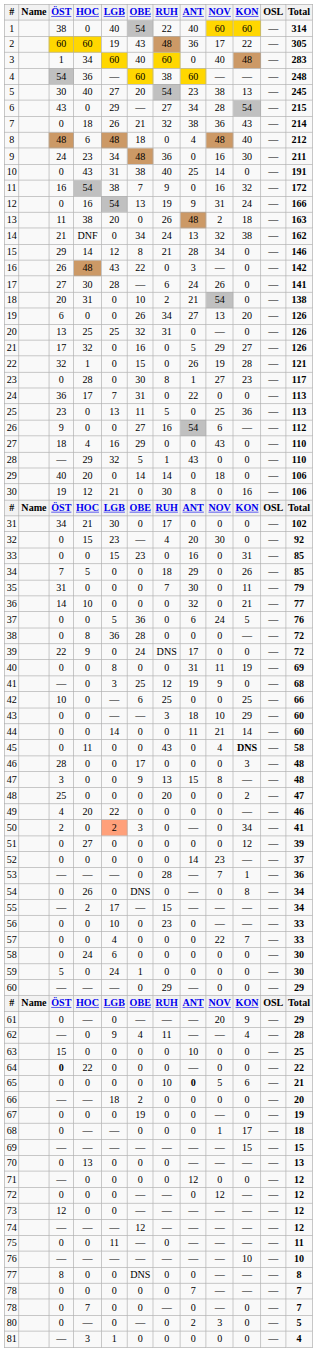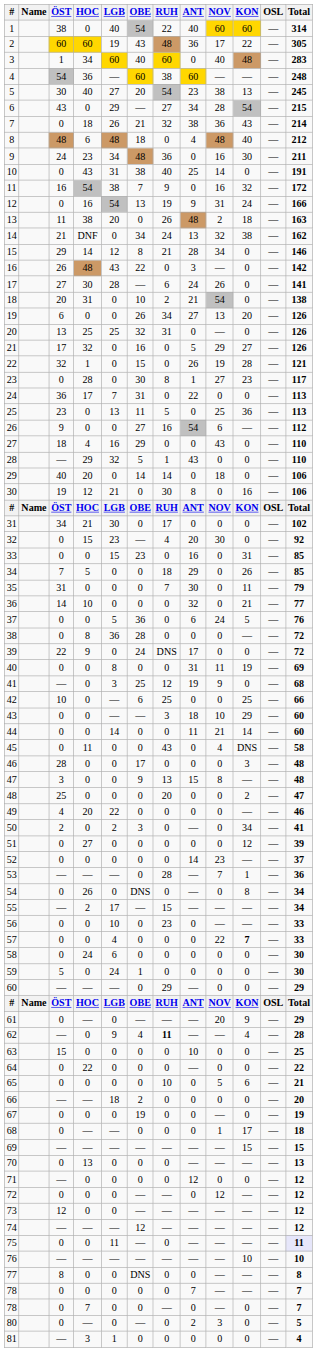(247, 747) bold -> (247, 747) normal
(114, 827) lightsalmon background -> (114, 827) no background
(247, 939) normal -> (247, 939) bold
(167, 1035) normal -> (167, 1035) bold
(61, 1067) bold -> (61, 1067) normal
(193, 1083) bold -> (193, 1083) normal
(299, 1243) no background -> (299, 1243) lavender background
